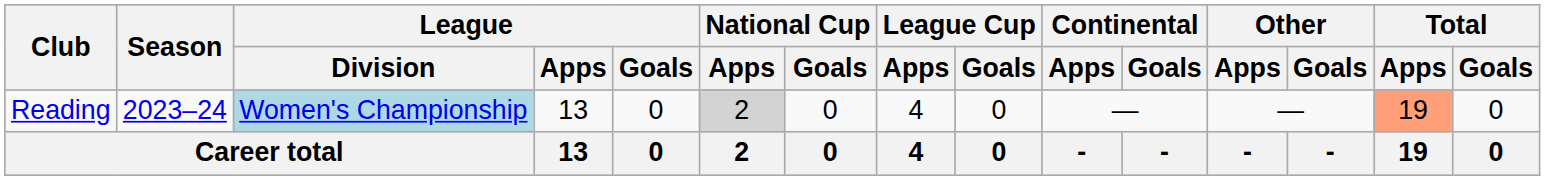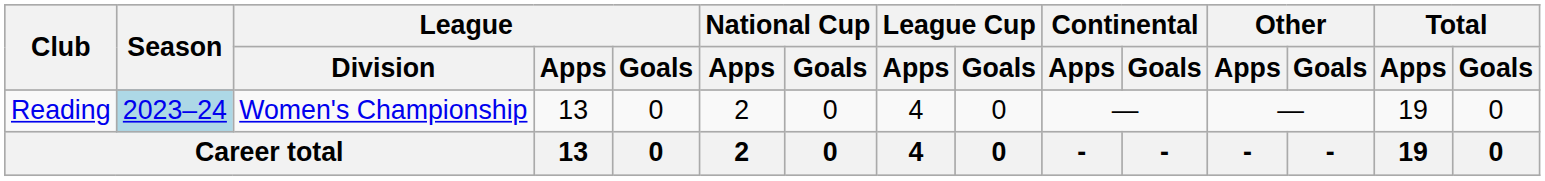(175, 110) no background -> (175, 110) lightblue background
(383, 110) lightblue background -> (383, 110) no background
(742, 110) lightgrey background -> (742, 110) no background
(1413, 110) lightsalmon background -> (1413, 110) no background
